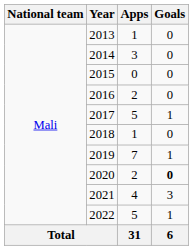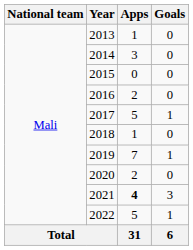(170, 174) bold -> (170, 174) normal
(134, 194) normal -> (134, 194) bold
